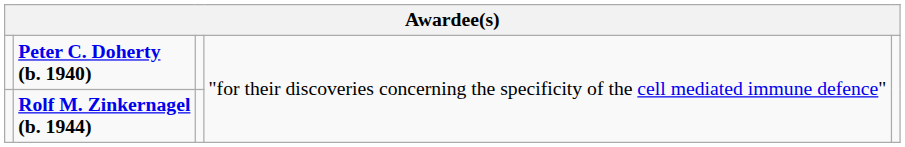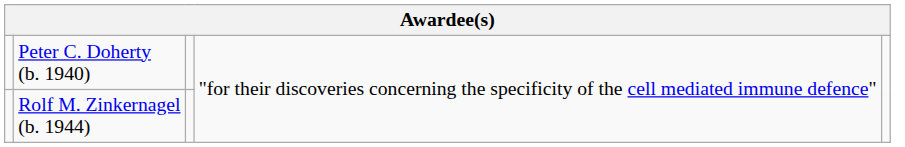(89, 62) bold -> (85, 62) normal
(104, 115) bold -> (99, 115) normal
